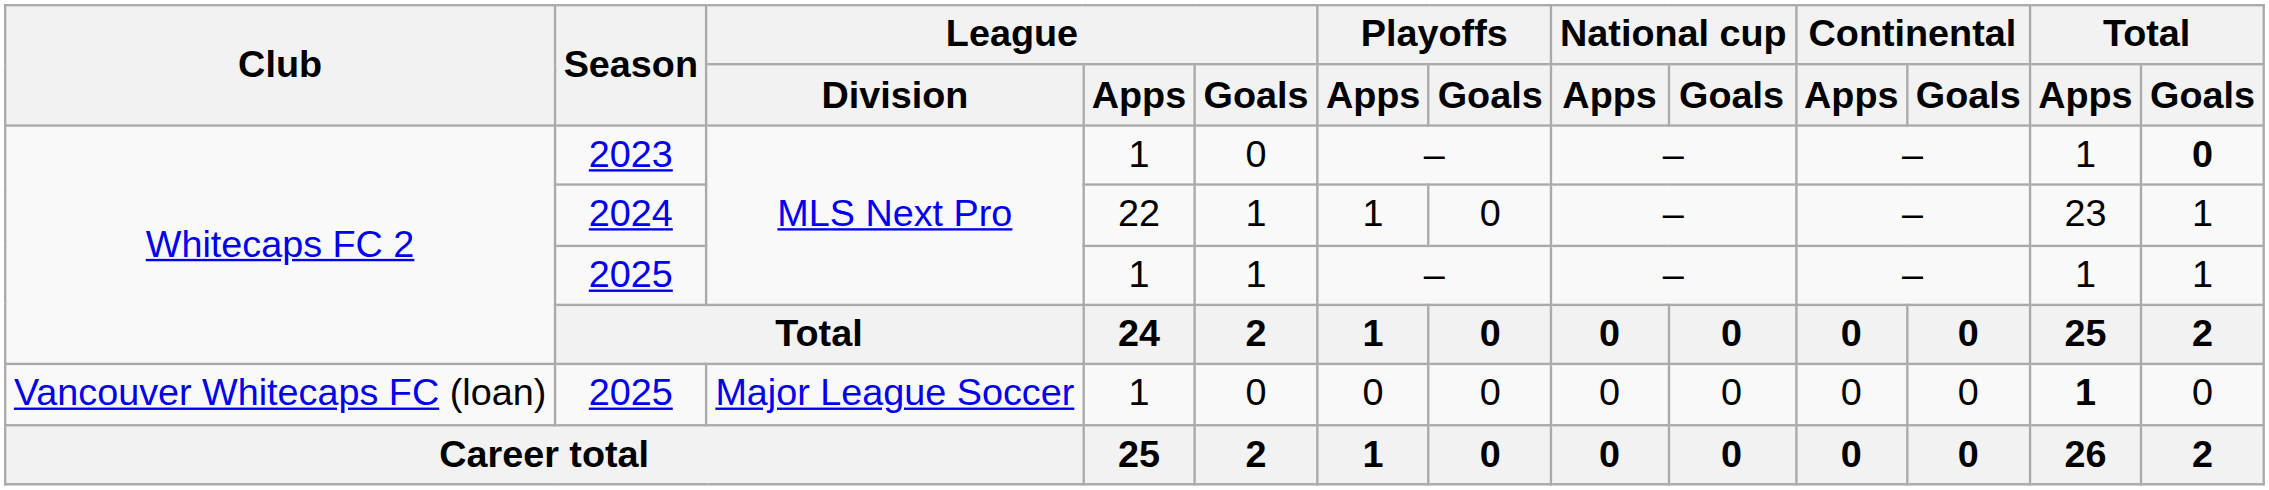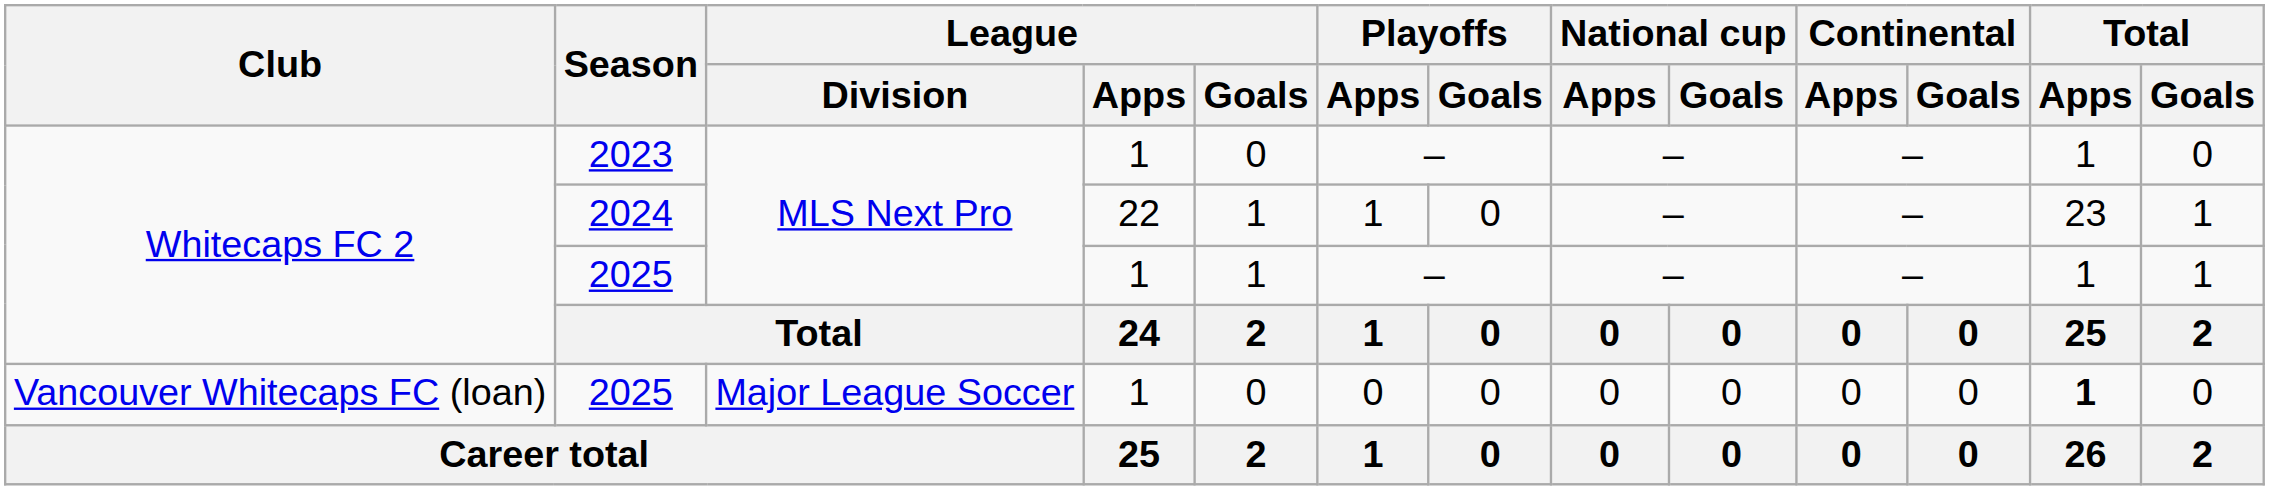(2202, 154) bold -> (2202, 154) normal
